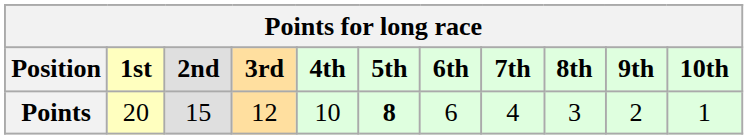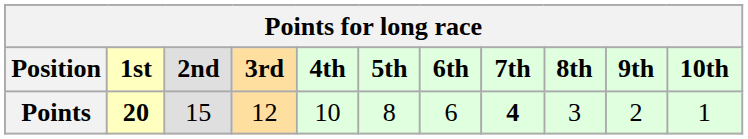(136, 111) normal -> (136, 111) bold
(389, 111) bold -> (389, 111) normal
(513, 111) normal -> (513, 111) bold
